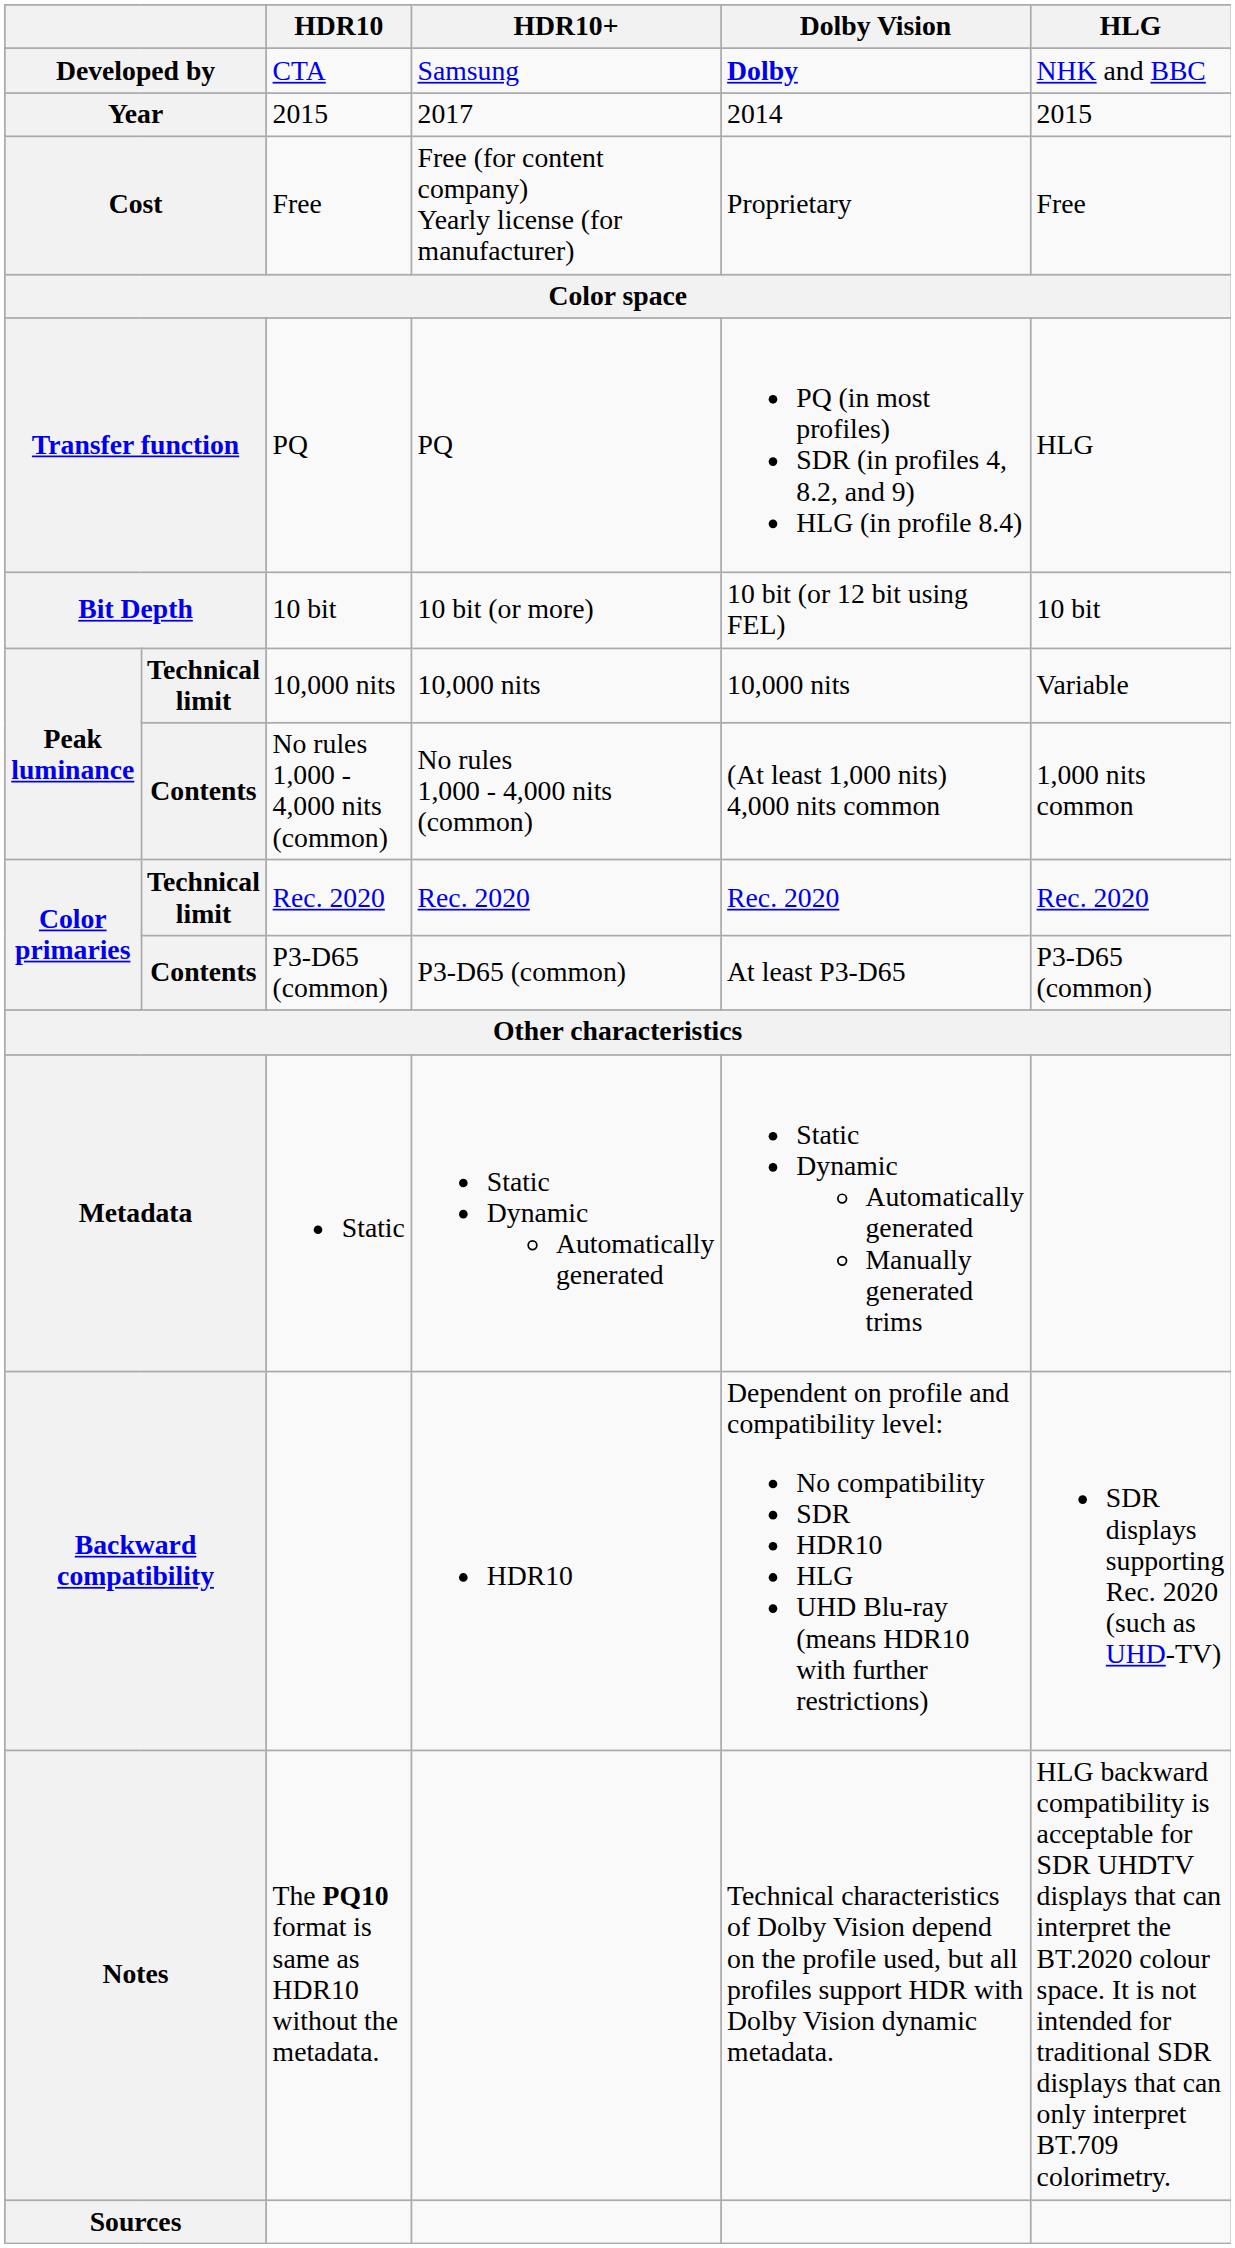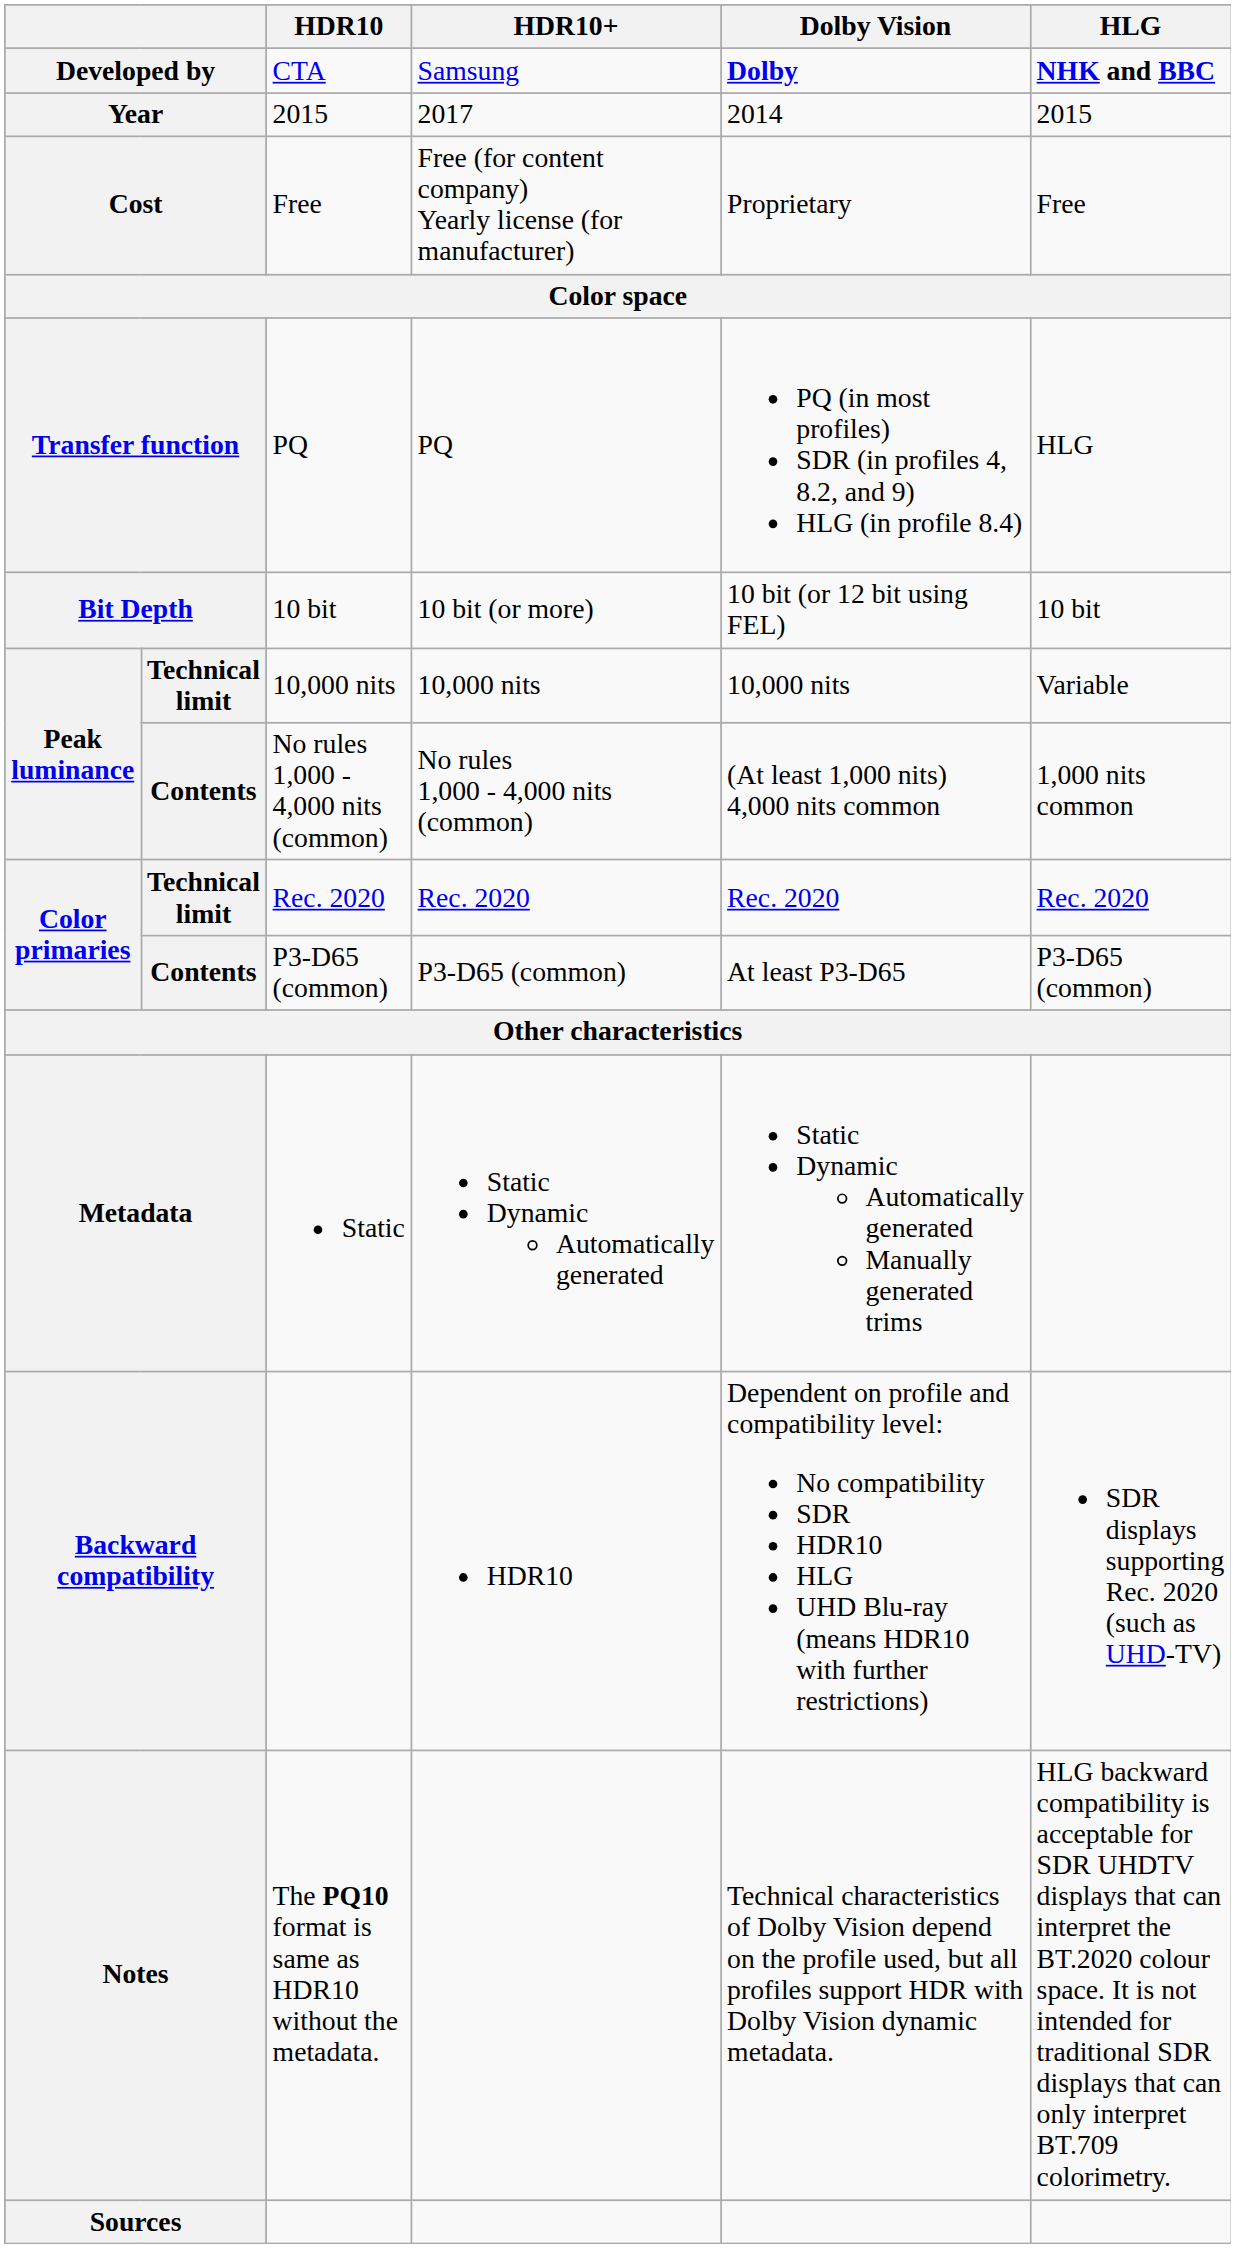(1121, 70) normal -> (1126, 70) bold
